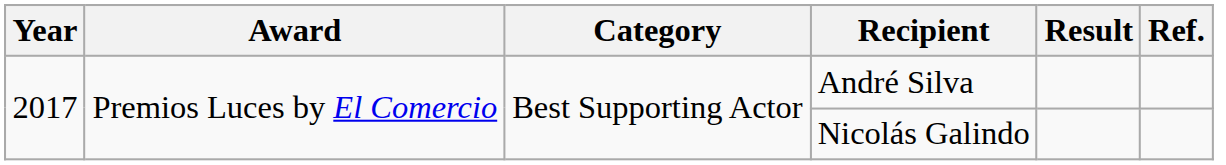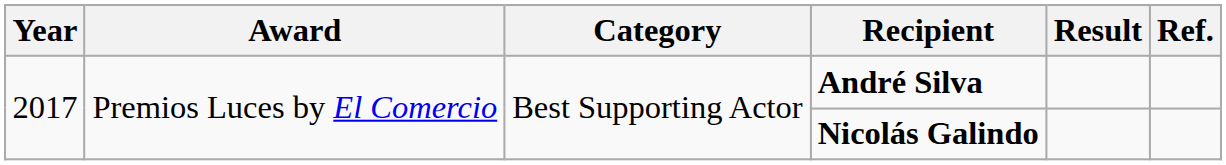(896, 81) normal -> (900, 81) bold
(924, 133) normal -> (928, 133) bold
